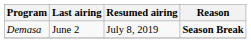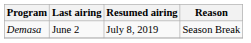(213, 29) bold -> (211, 29) normal
